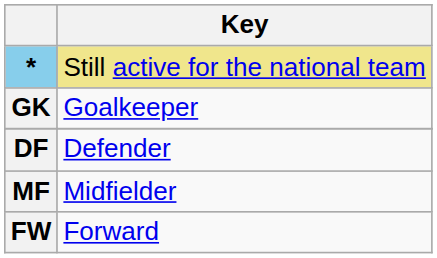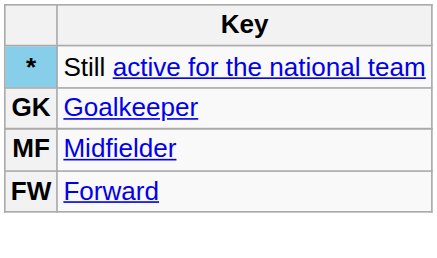(245, 66) khaki background -> (245, 66) no background
- row: (31, 149)
